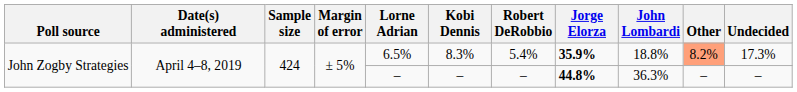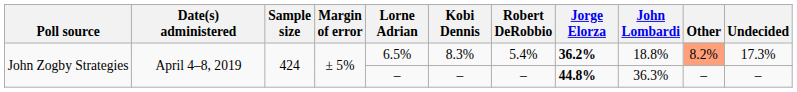(577, 54) 35.9% -> (577, 54) 36.2%
